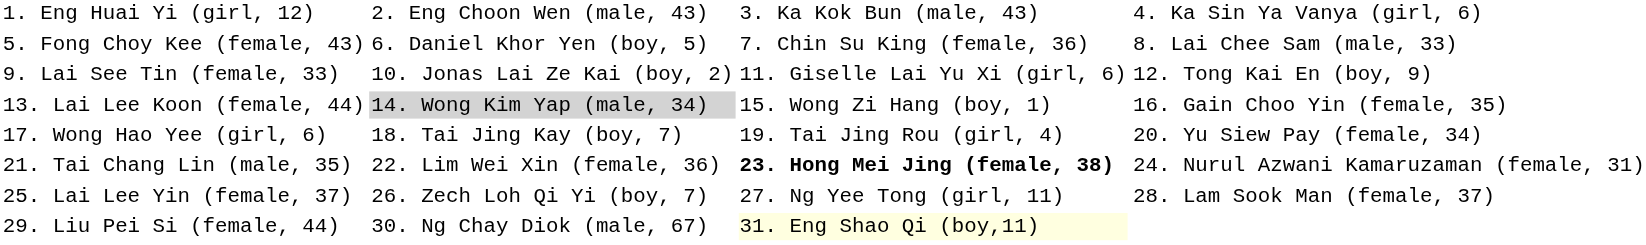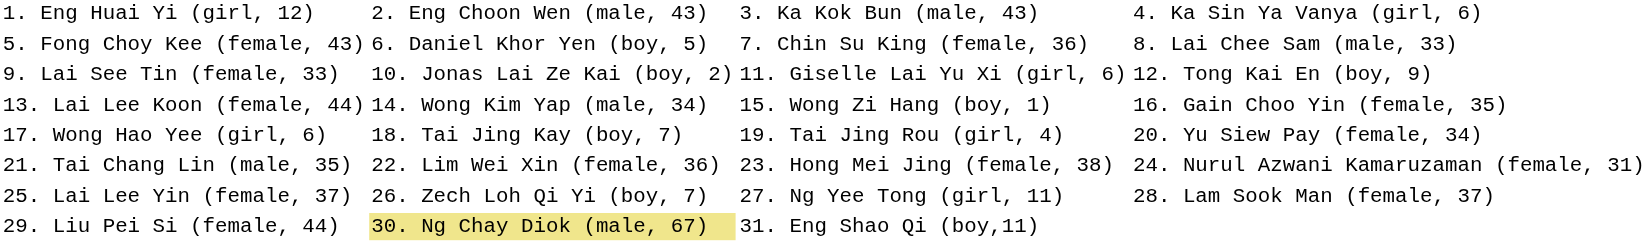(540, 105) lightgrey background -> (540, 105) no background
(927, 166) bold -> (927, 166) normal
(540, 227) no background -> (540, 227) khaki background
(889, 227) lightyellow background -> (889, 227) no background
